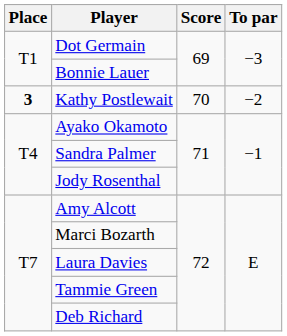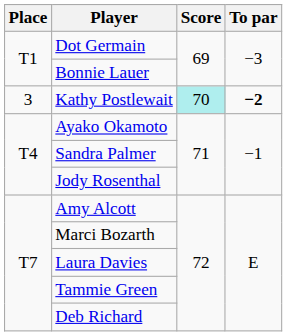(28, 99) bold -> (28, 99) normal
(201, 99) no background -> (201, 99) paleturquoise background
(253, 99) normal -> (253, 99) bold
